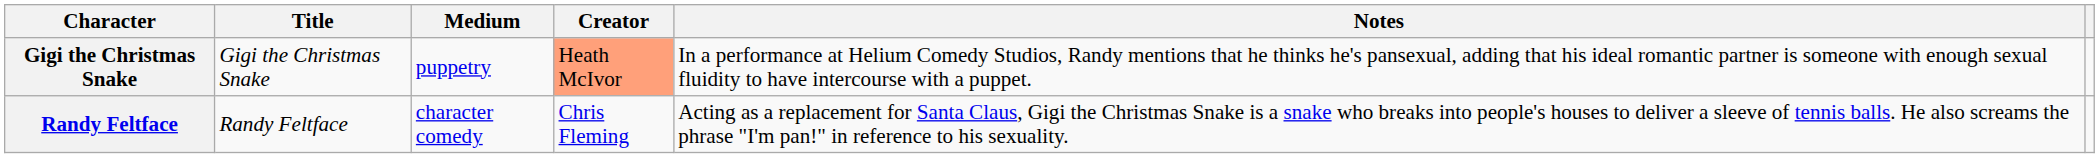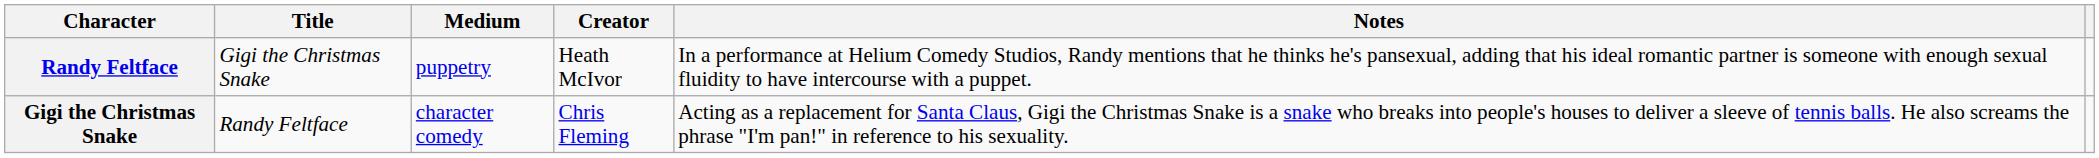(110, 66) Gigi the Christmas Snake -> (110, 66) Randy Feltface
(590, 66) lightsalmon background -> (590, 66) no background
(110, 123) Randy Feltface -> (110, 123) Gigi the Christmas Snake
